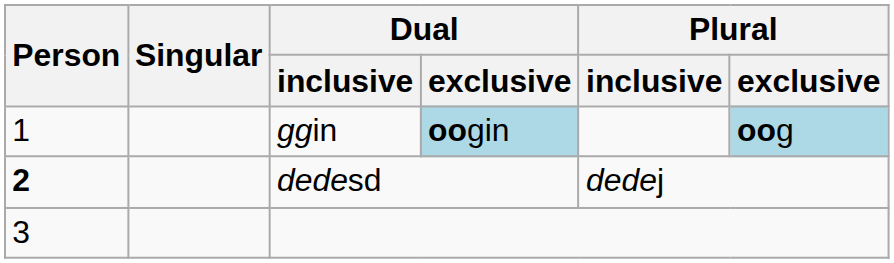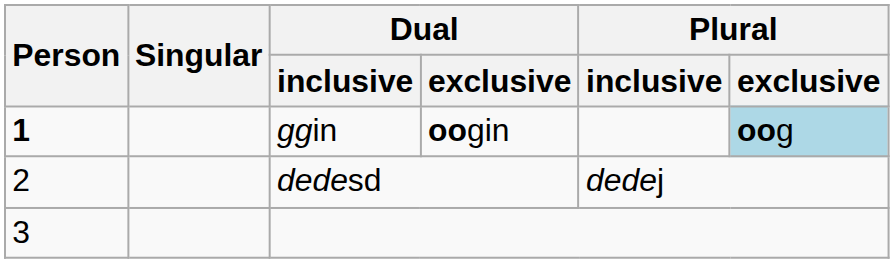(21, 130) normal -> (21, 130) bold
(469, 130) lightblue background -> (469, 130) no background
(21, 181) bold -> (21, 181) normal
